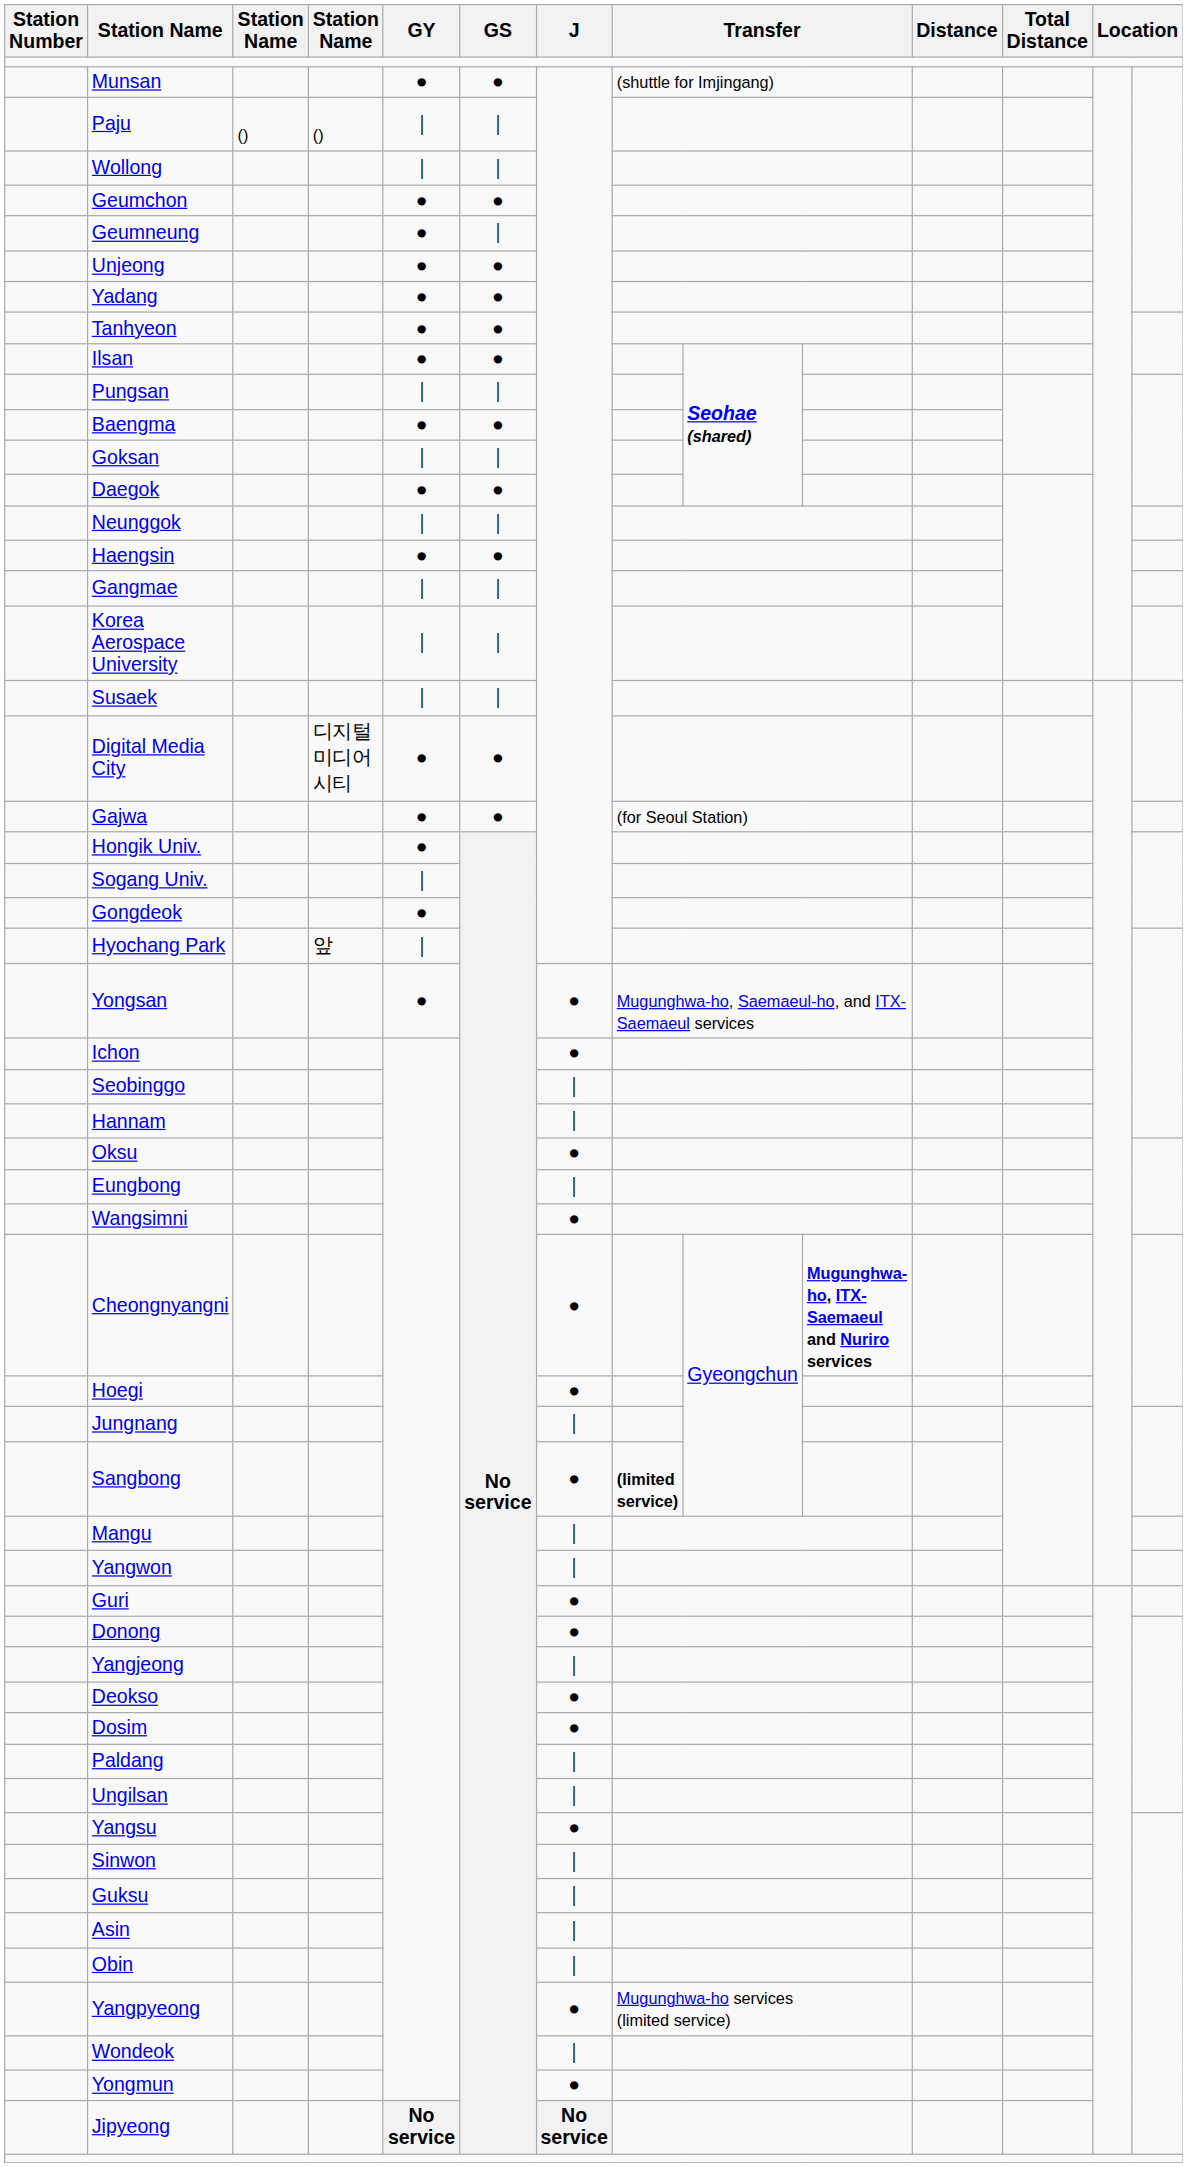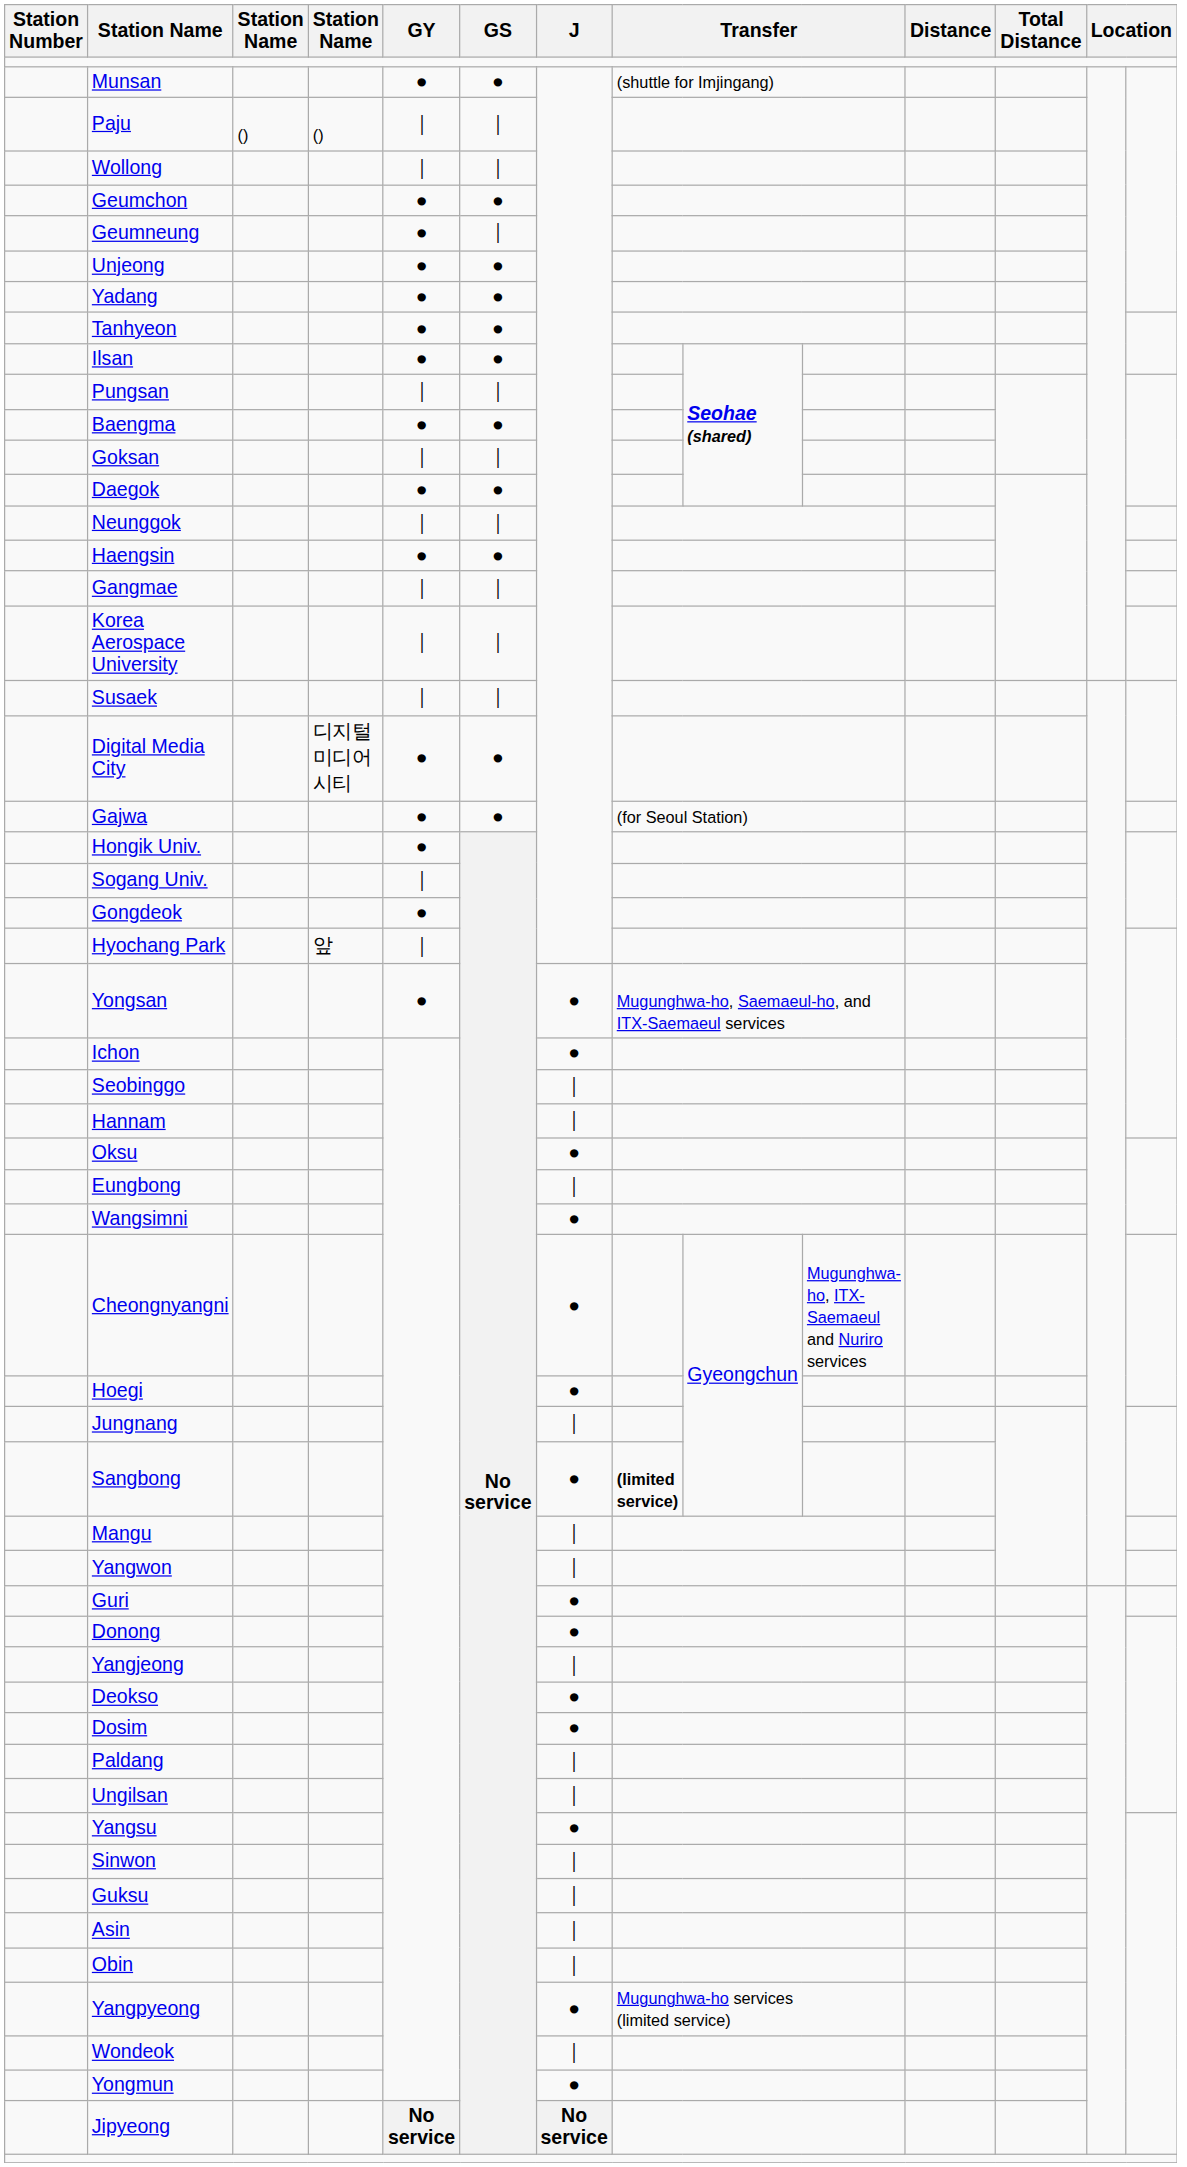(857, 1316) bold -> (854, 1317) normal
